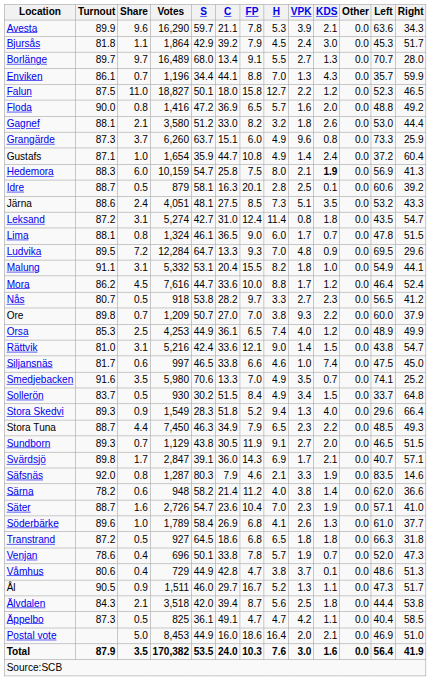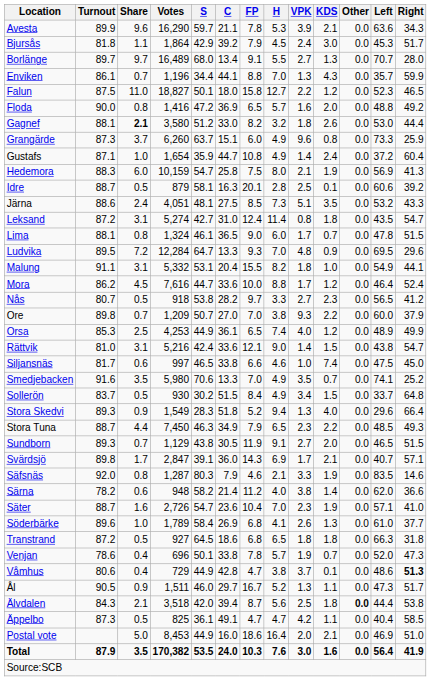(141, 124) normal -> (141, 124) bold
(330, 172) bold -> (330, 172) normal
(414, 572) normal -> (414, 572) bold
(362, 603) normal -> (362, 603) bold
